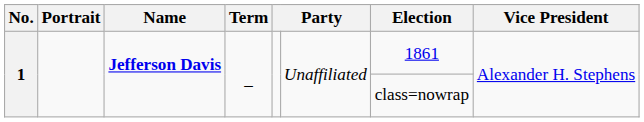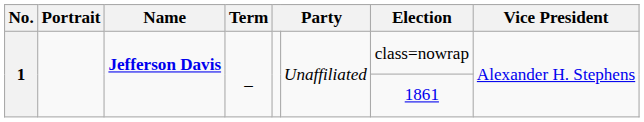(422, 52) 1861 -> (422, 52) class=nowrap
(422, 95) class=nowrap -> (422, 95) 1861
